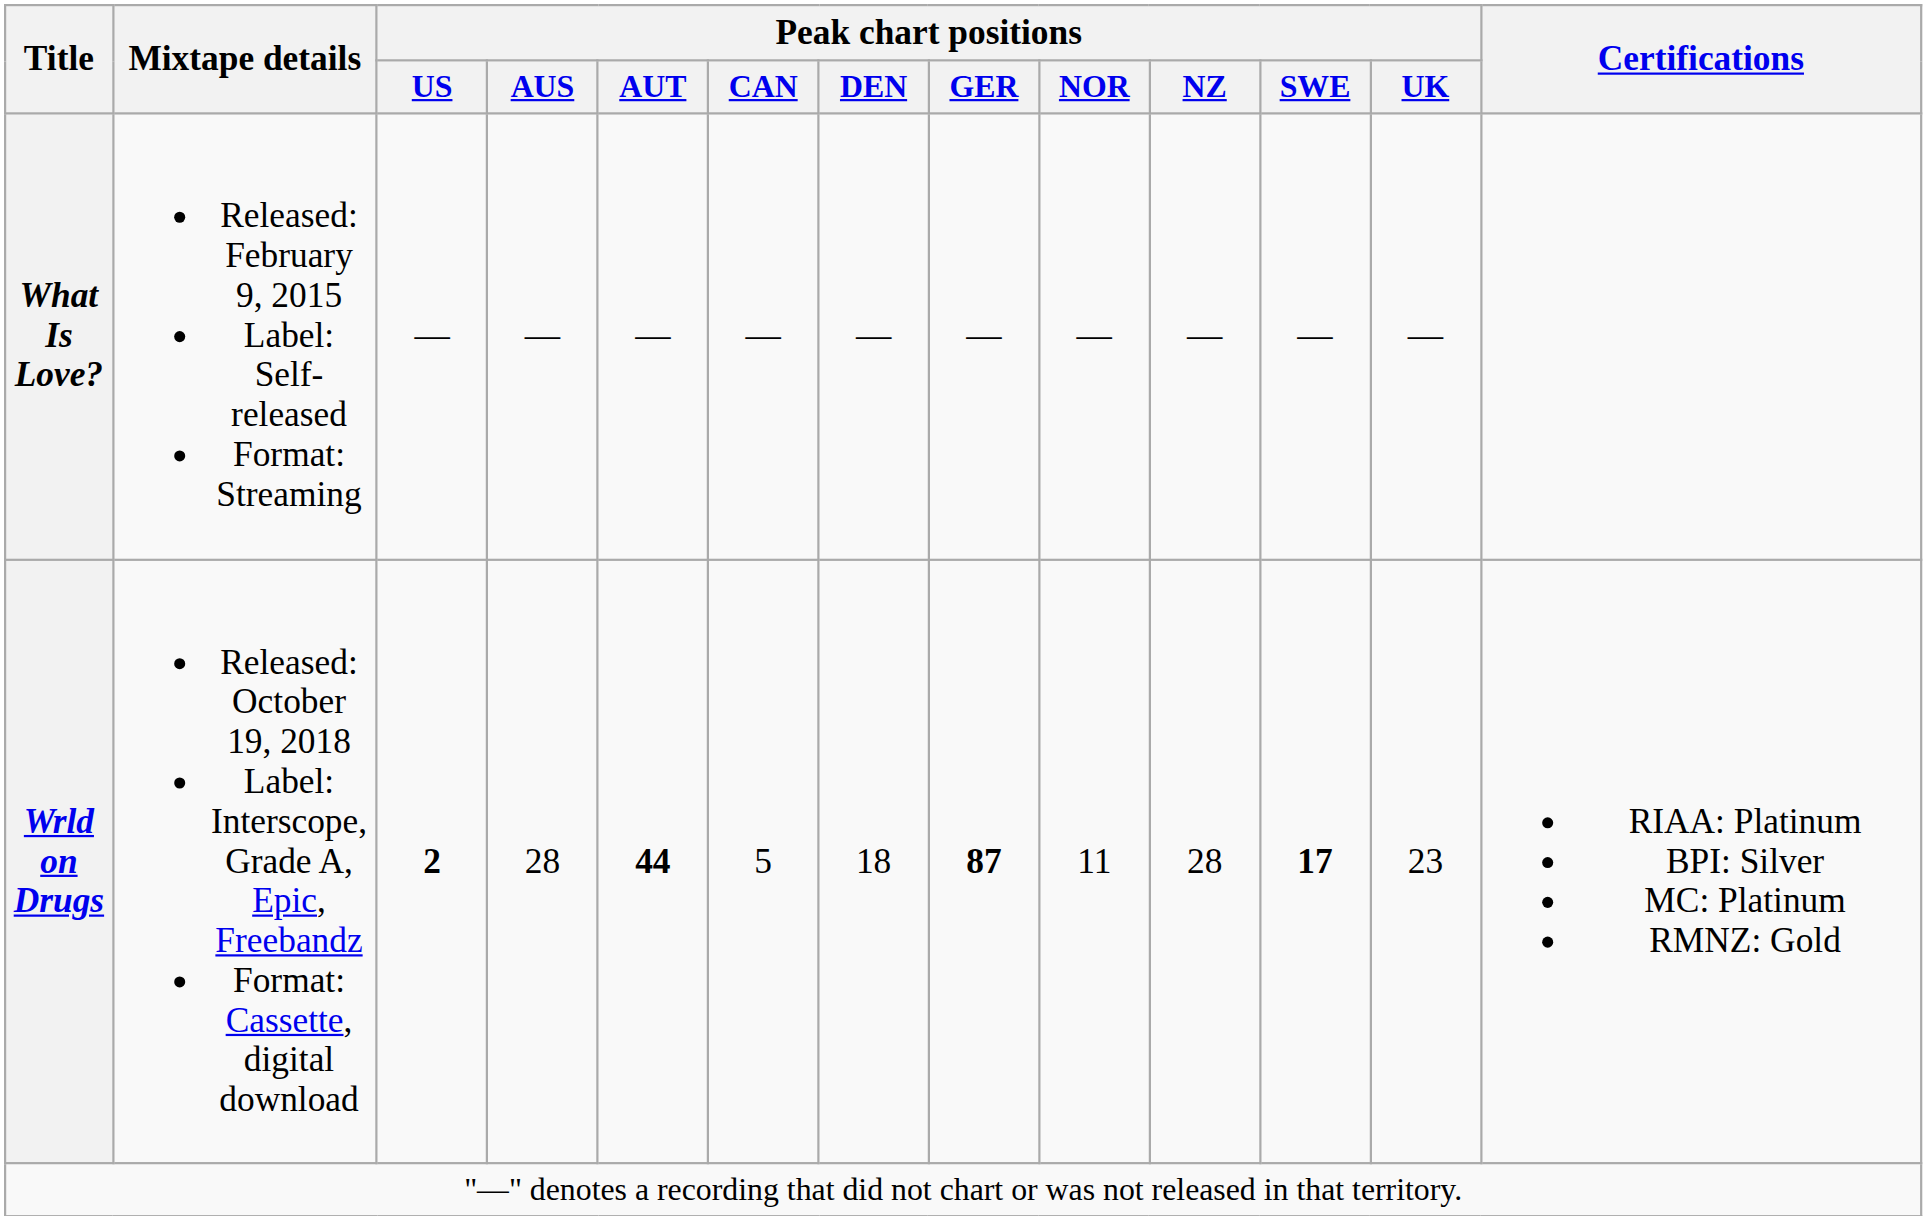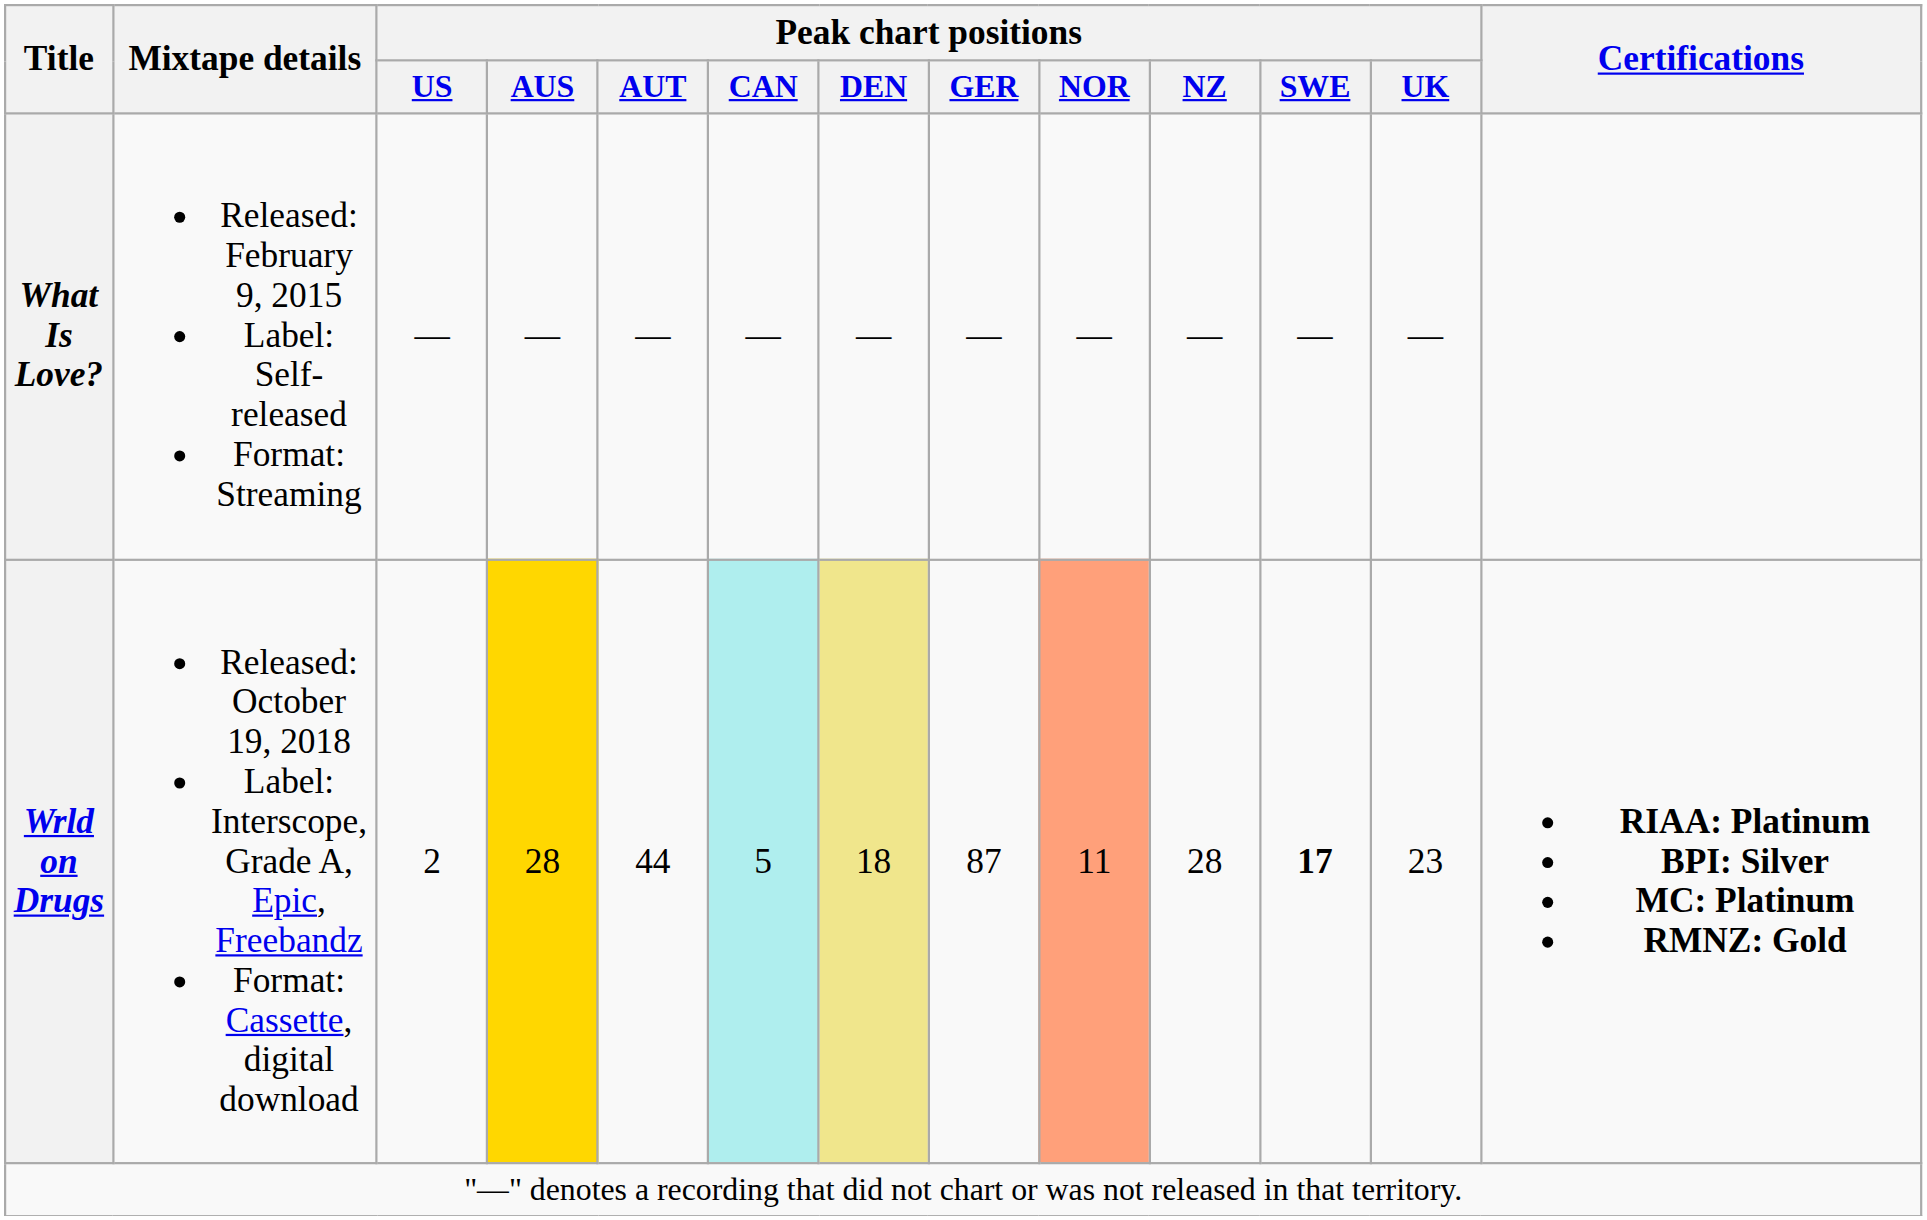(432, 860) bold -> (432, 860) normal
(542, 860) no background -> (542, 860) gold background
(653, 860) bold -> (653, 860) normal
(763, 860) no background -> (763, 860) paleturquoise background
(874, 860) no background -> (874, 860) khaki background
(984, 860) bold -> (984, 860) normal
(1094, 860) no background -> (1094, 860) lightsalmon background
(1701, 881) normal -> (1701, 881) bold
